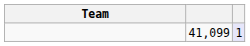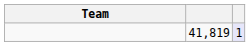(209, 32) 41,099 -> (209, 32) 41,819
